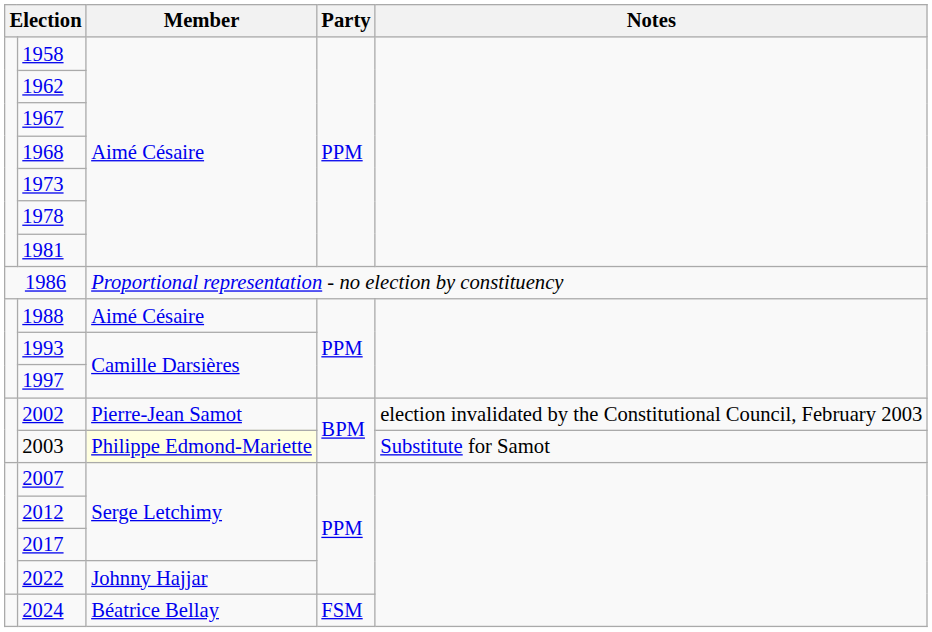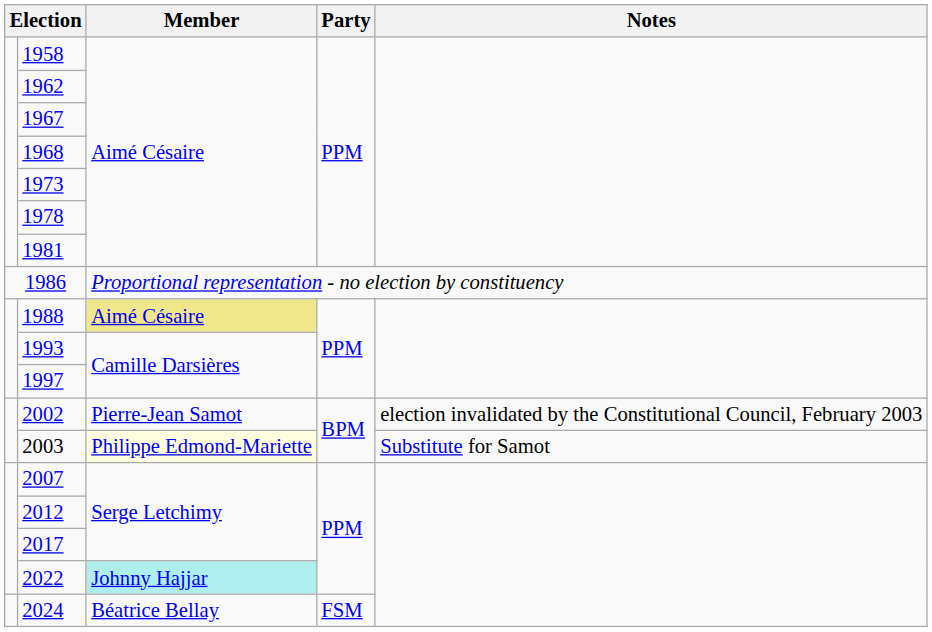(148, 315) no background -> (148, 315) khaki background
(149, 577) no background -> (149, 577) paleturquoise background
